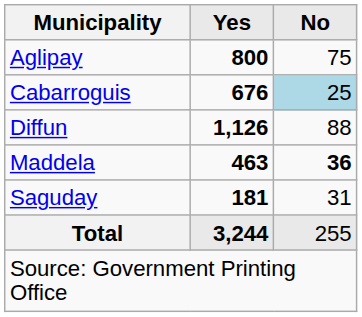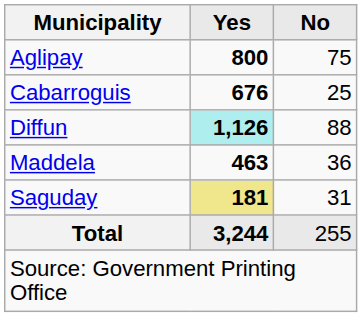(339, 93) lightblue background -> (339, 93) no background
(241, 128) no background -> (241, 128) paleturquoise background
(339, 163) bold -> (339, 163) normal
(250, 198) no background -> (250, 198) khaki background
